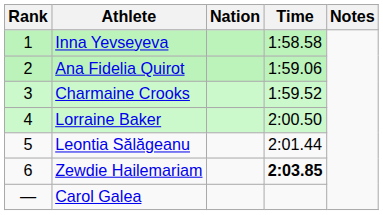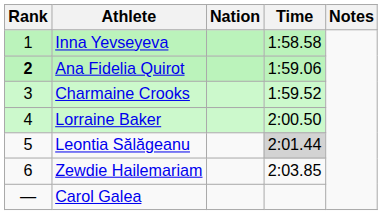(28, 68) normal -> (28, 68) bold
(295, 145) no background -> (295, 145) lightgrey background
(295, 171) bold -> (295, 171) normal
